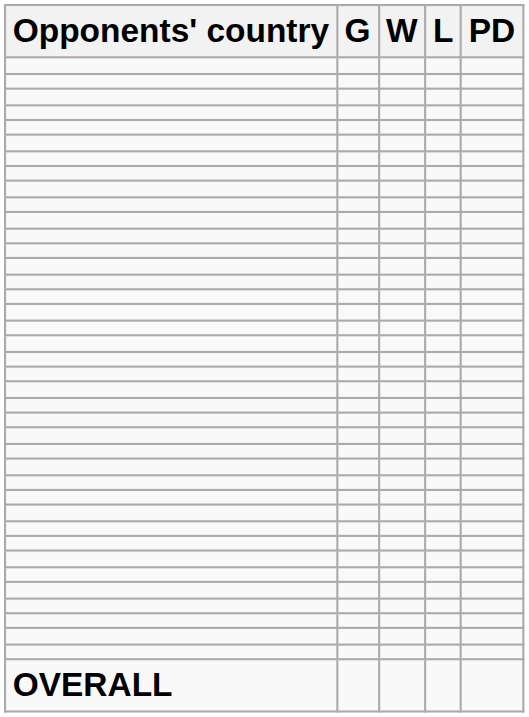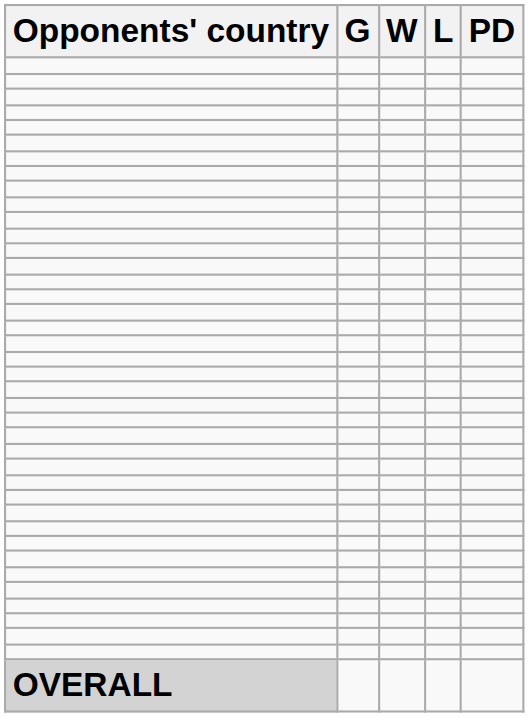(93, 685) no background -> (93, 685) lightgrey background
